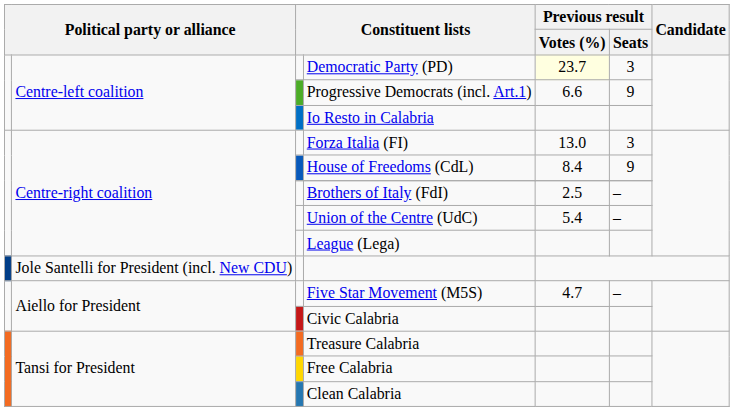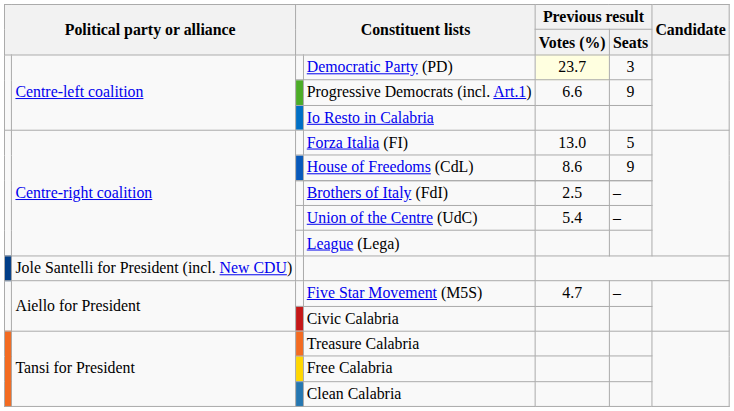(630, 142) 3 -> (630, 142) 5
(572, 167) 8.4 -> (572, 167) 8.6
